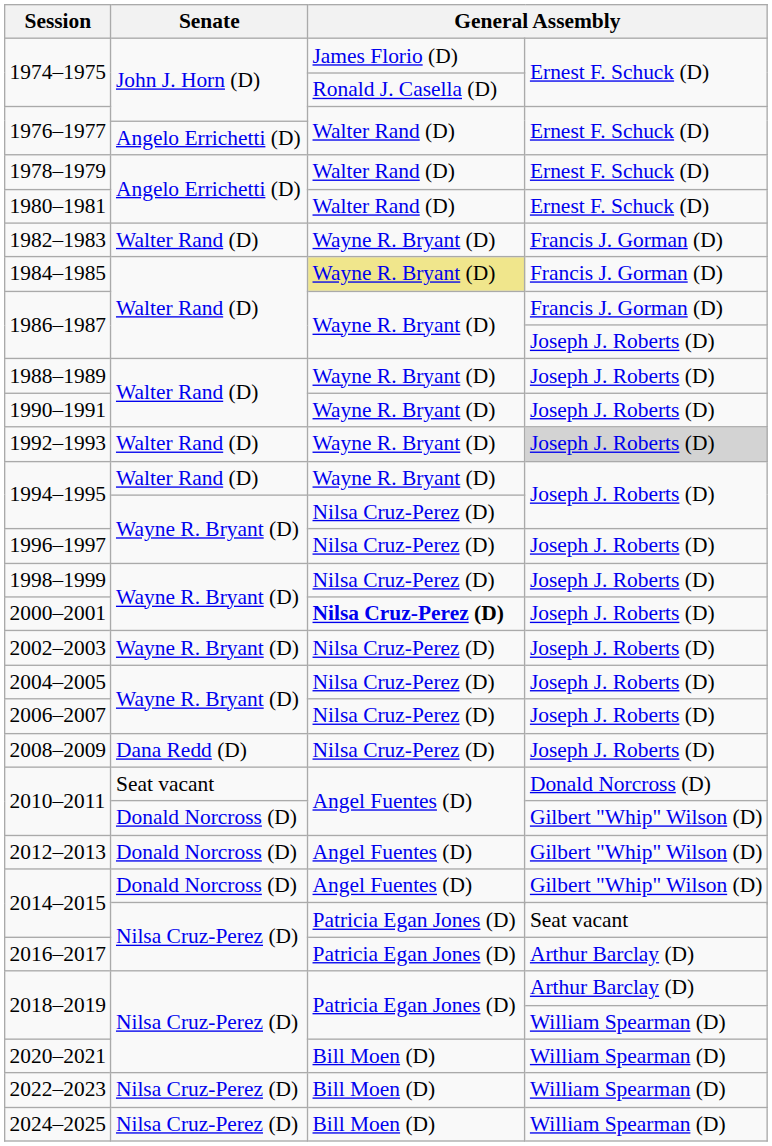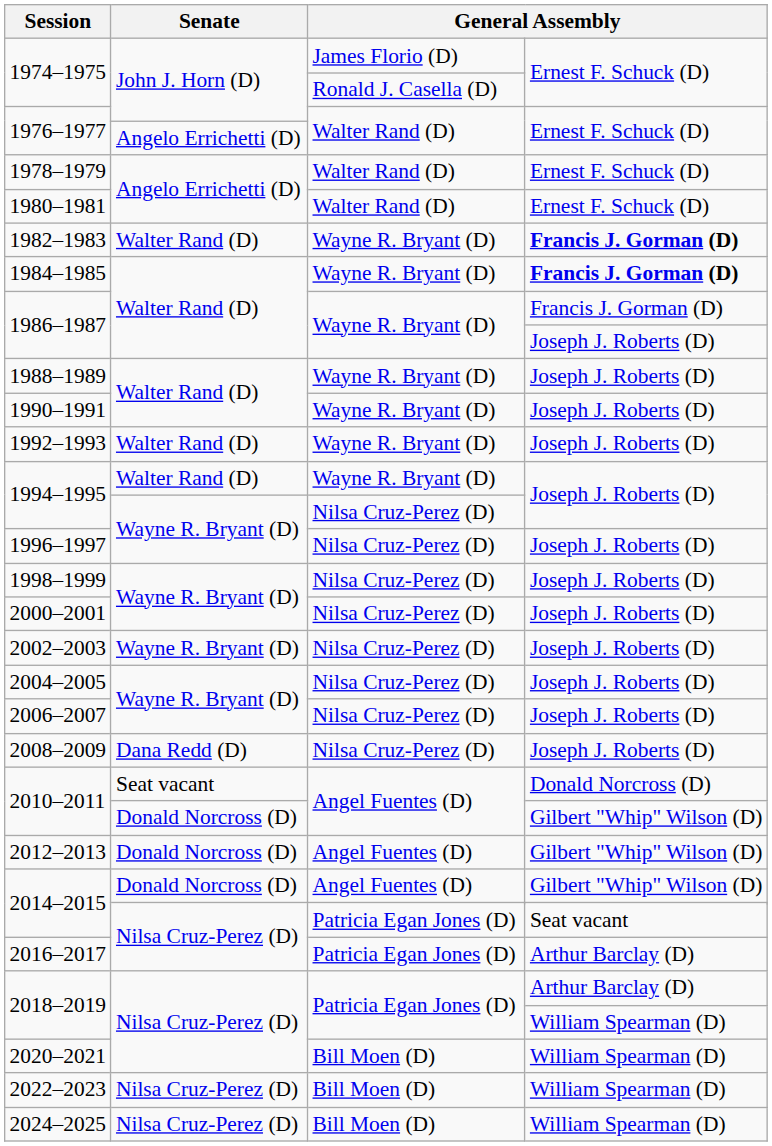(626, 239) normal -> (634, 239) bold
(404, 273) khaki background -> (404, 273) no background
(626, 273) normal -> (634, 273) bold
(622, 443) lightgrey background -> (622, 443) no background
(408, 613) bold -> (404, 613) normal
